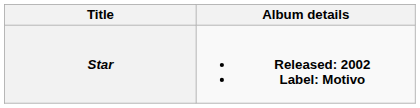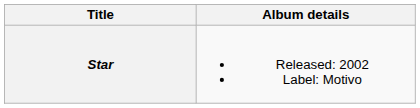(306, 72) bold -> (306, 72) normal
